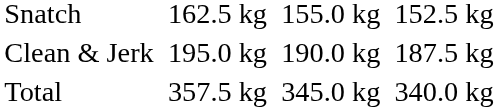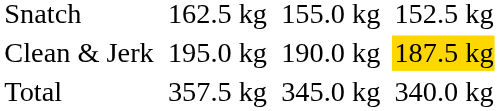(444, 52) no background -> (444, 52) gold background
